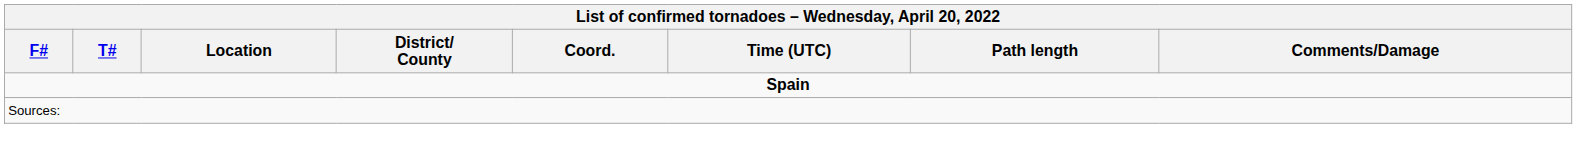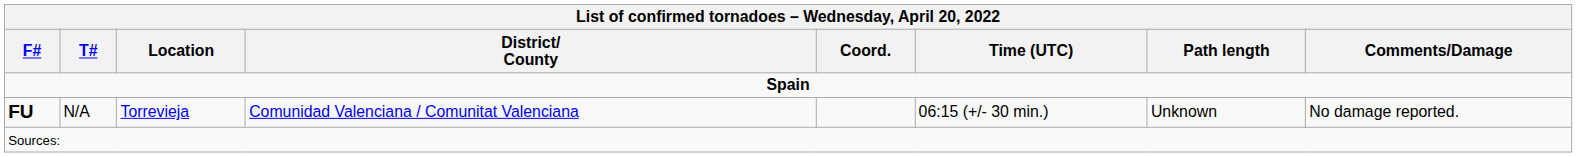+ row: (21, 112)
